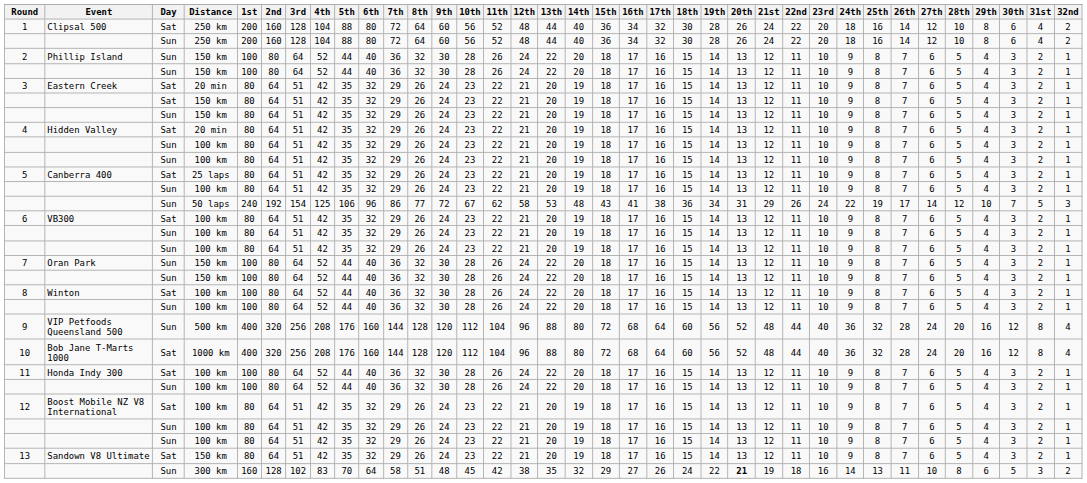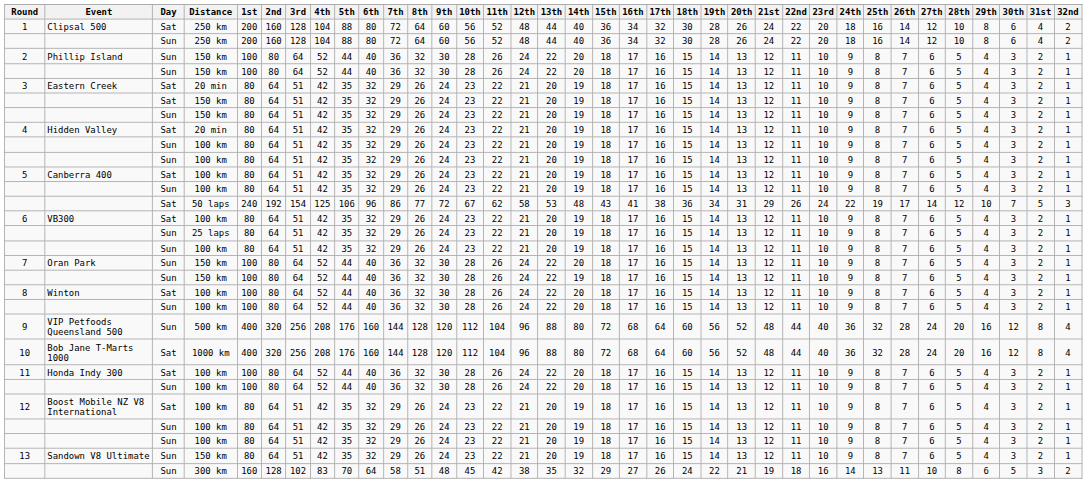(211, 174) 25 laps -> (211, 174) 100 km
(168, 204) Sun -> (168, 204) Sat
(211, 234) 100 km -> (211, 234) 25 laps
(579, 278) 20 -> (579, 278) 19
(168, 456) Sat -> (168, 456) Sun
(742, 471) bold -> (742, 471) normal
